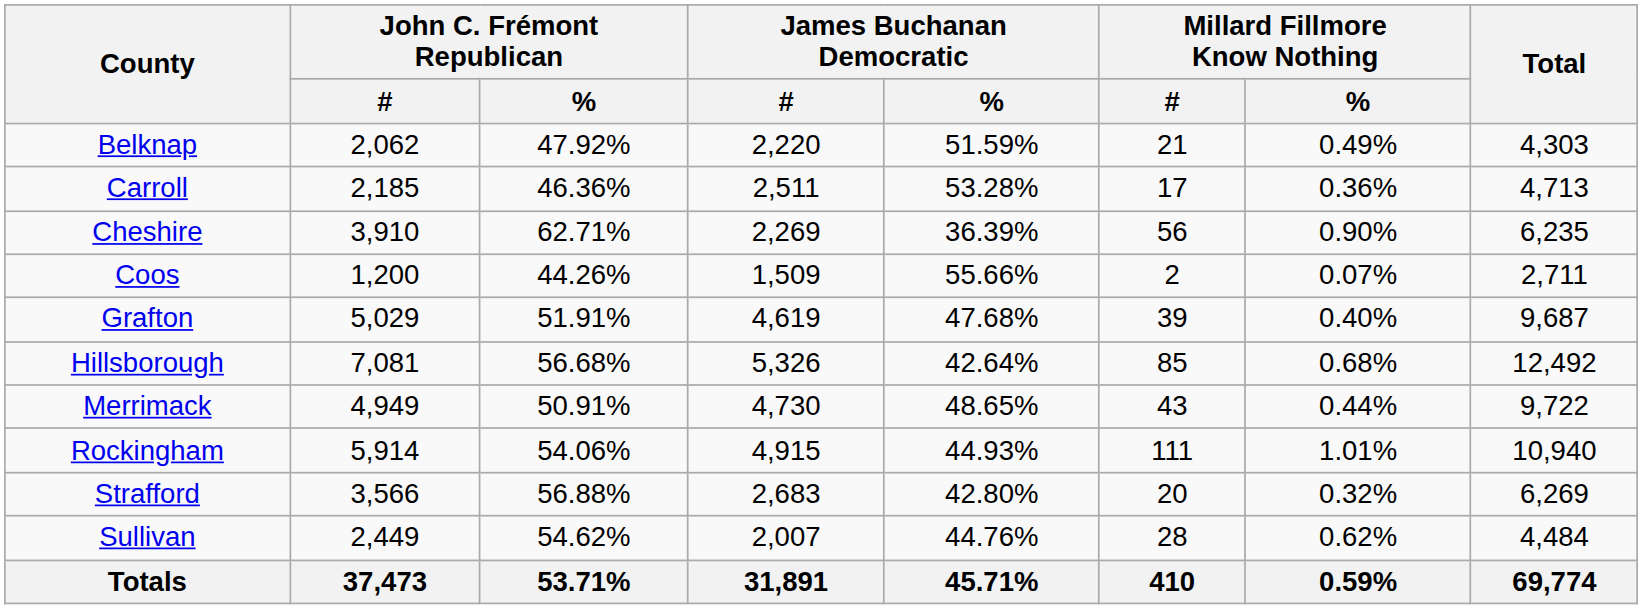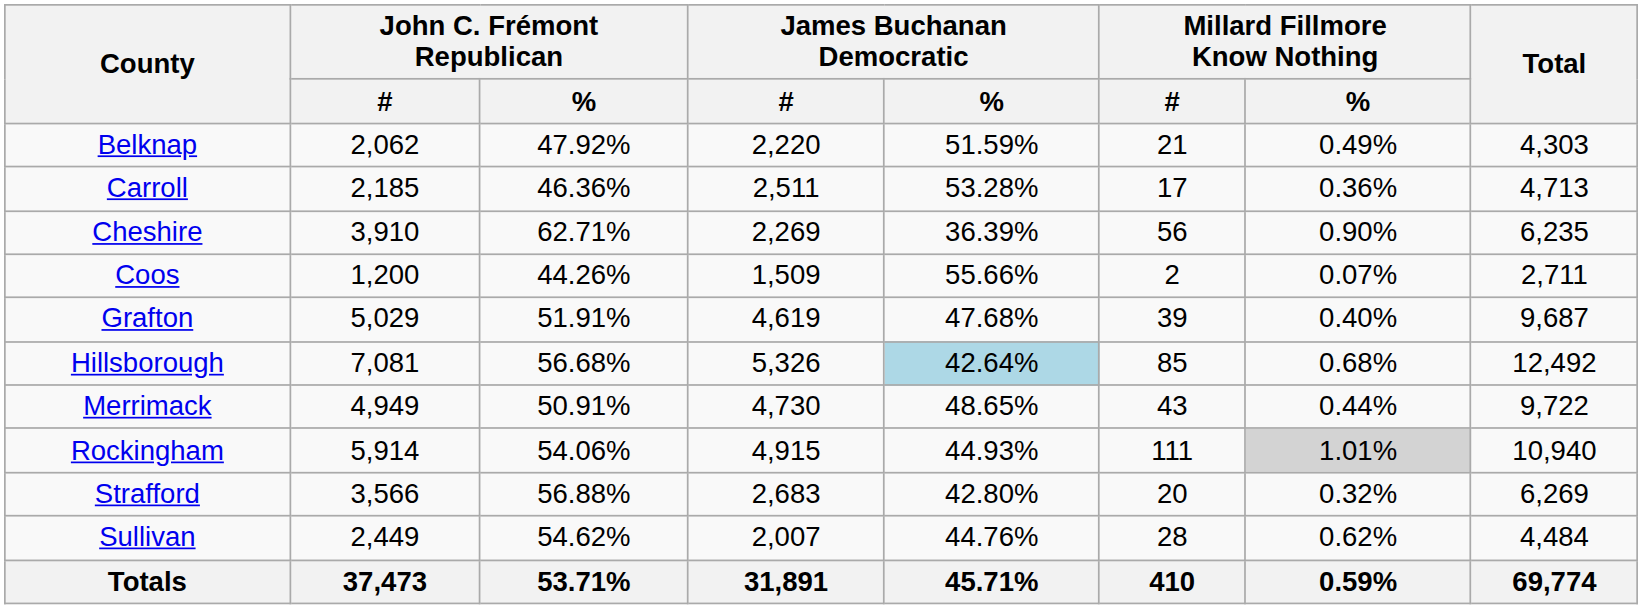(992, 362) no background -> (992, 362) lightblue background
(1358, 450) no background -> (1358, 450) lightgrey background
